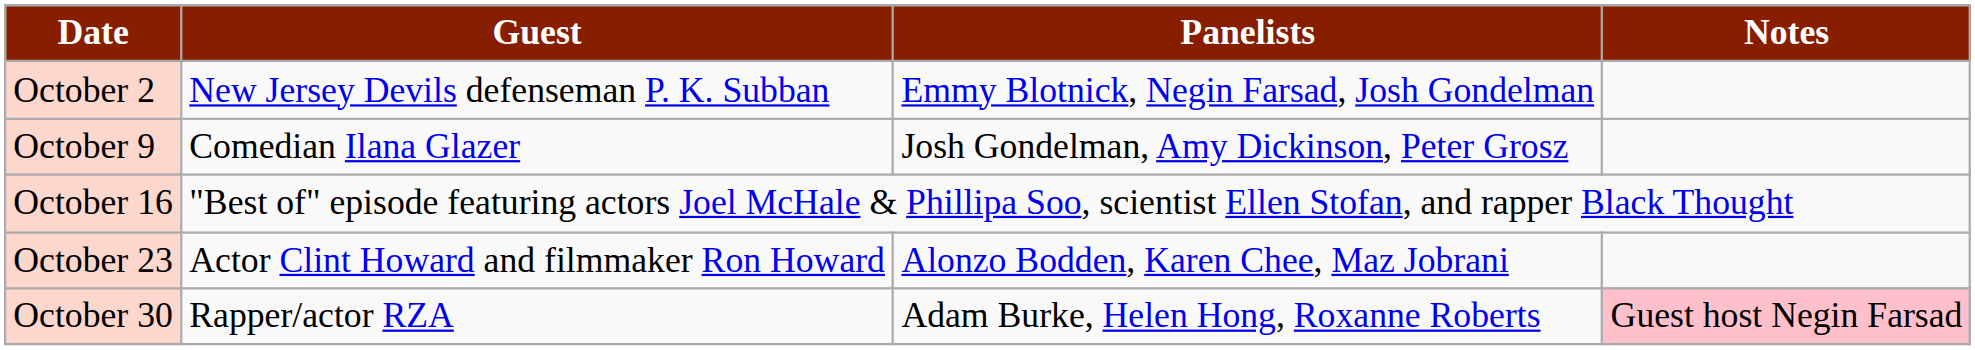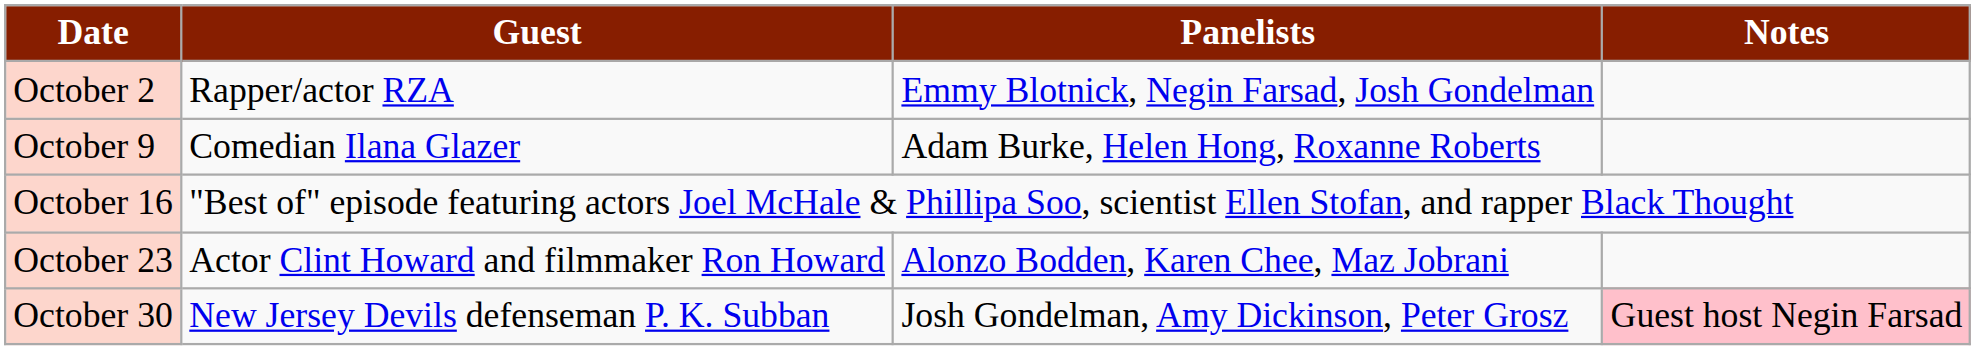(509, 89) New Jersey Devils defenseman P. K. Subban -> (322, 89) Rapper/actor RZA
(1235, 145) Josh Gondelman, Amy Dickinson, Peter Grosz -> (1221, 145) Adam Burke, Helen Hong, Roxanne Roberts
(322, 315) Rapper/actor RZA -> (509, 315) New Jersey Devils defenseman P. K. Subban
(1221, 315) Adam Burke, Helen Hong, Roxanne Roberts -> (1235, 315) Josh Gondelman, Amy Dickinson, Peter Grosz
